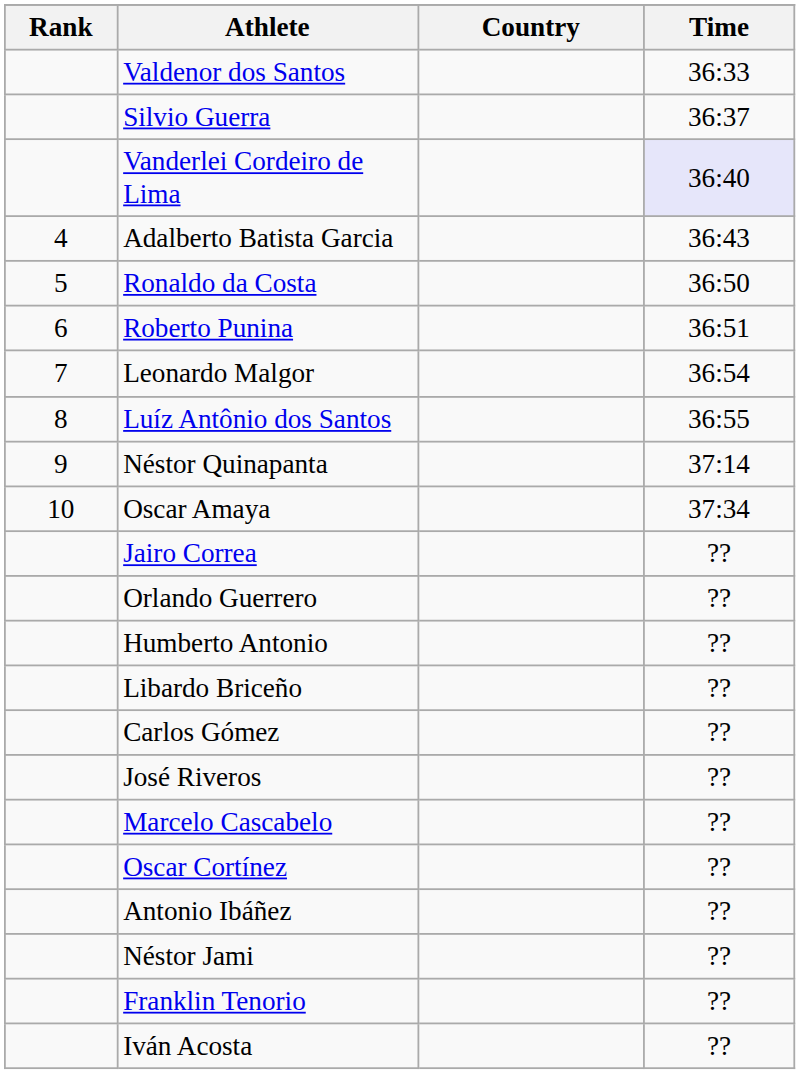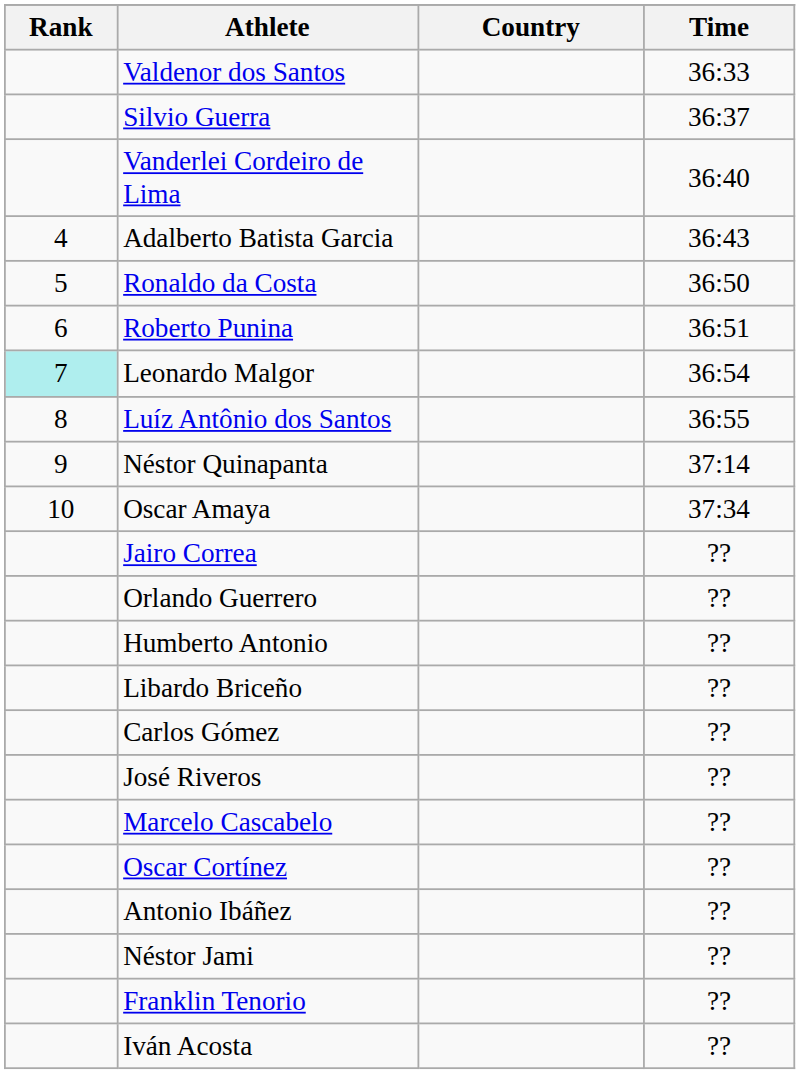(719, 177) lavender background -> (719, 177) no background
(61, 373) no background -> (61, 373) paleturquoise background
